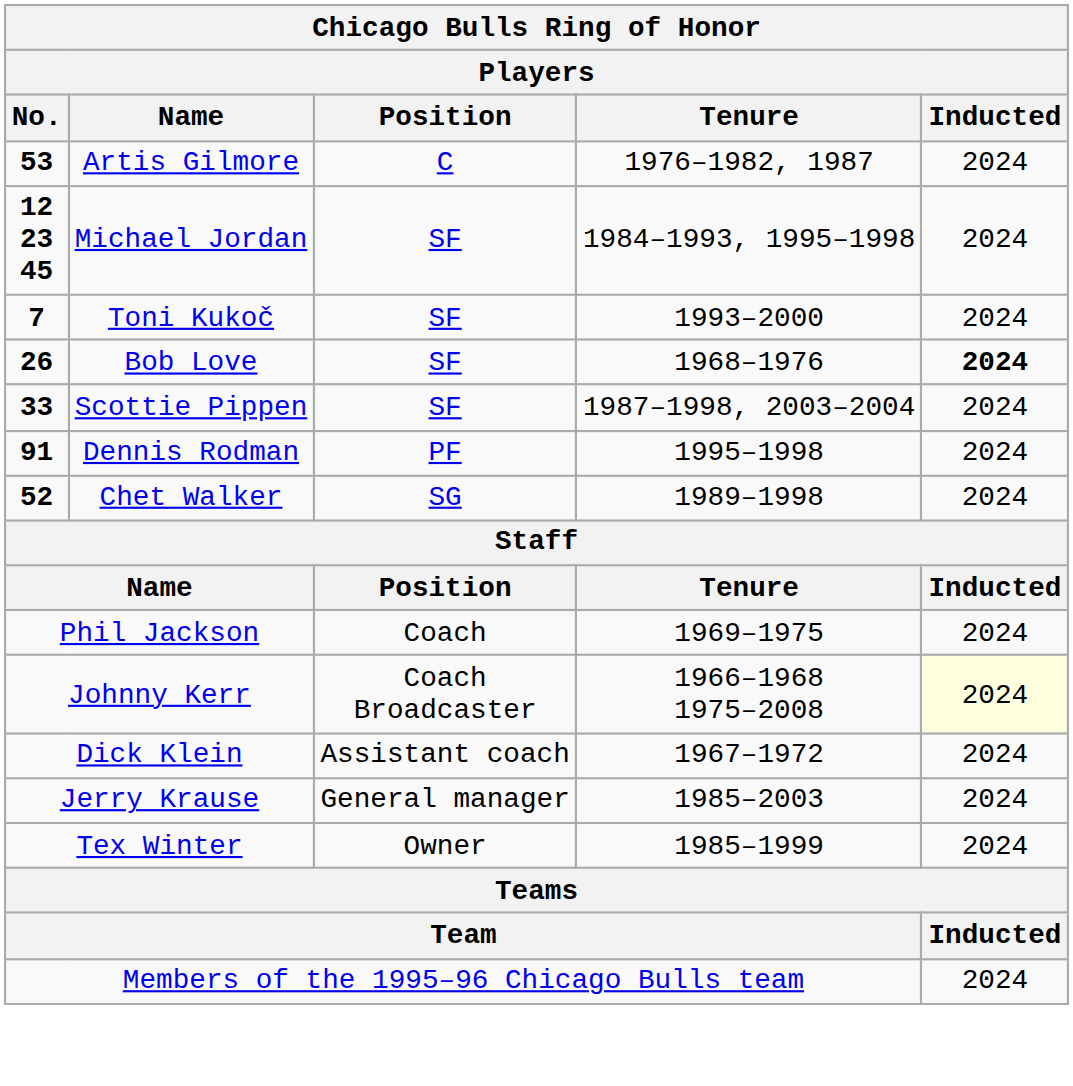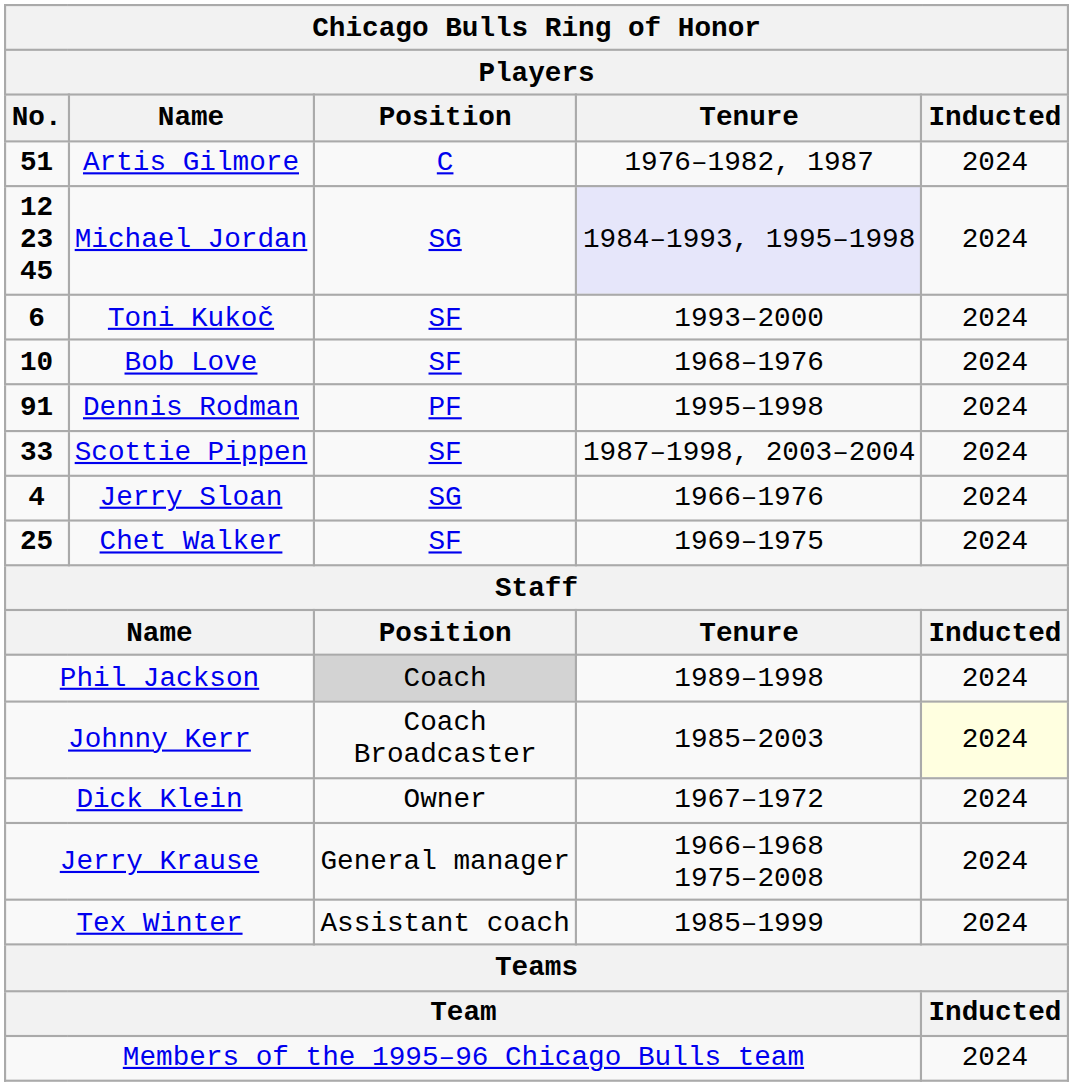(37, 163) 53 -> (37, 163) 51
(445, 240) SF -> (445, 240) SG
(749, 240) no background -> (749, 240) lavender background
(37, 317) 7 -> (37, 317) 6
(37, 362) 26 -> (37, 362) 10
(995, 362) bold -> (995, 362) normal
rows swapped: (191, 407) <-> (191, 453)
+ row: (191, 498)
(37, 498) 52 -> (37, 543) 25
(445, 498) SG -> (445, 543) SF
(749, 498) 1989–1998 -> (749, 543) 1969–1975
(445, 633) no background -> (445, 678) lightgrey background
(749, 633) 1969–1975 -> (749, 678) 1989–1998
(749, 694) 1966–1968 1975–2008 -> (749, 739) 1985–2003
(445, 755) Assistant coach -> (445, 800) Owner
(749, 800) 1985–2003 -> (749, 862) 1966–1968 1975–2008
(445, 846) Owner -> (445, 923) Assistant coach
